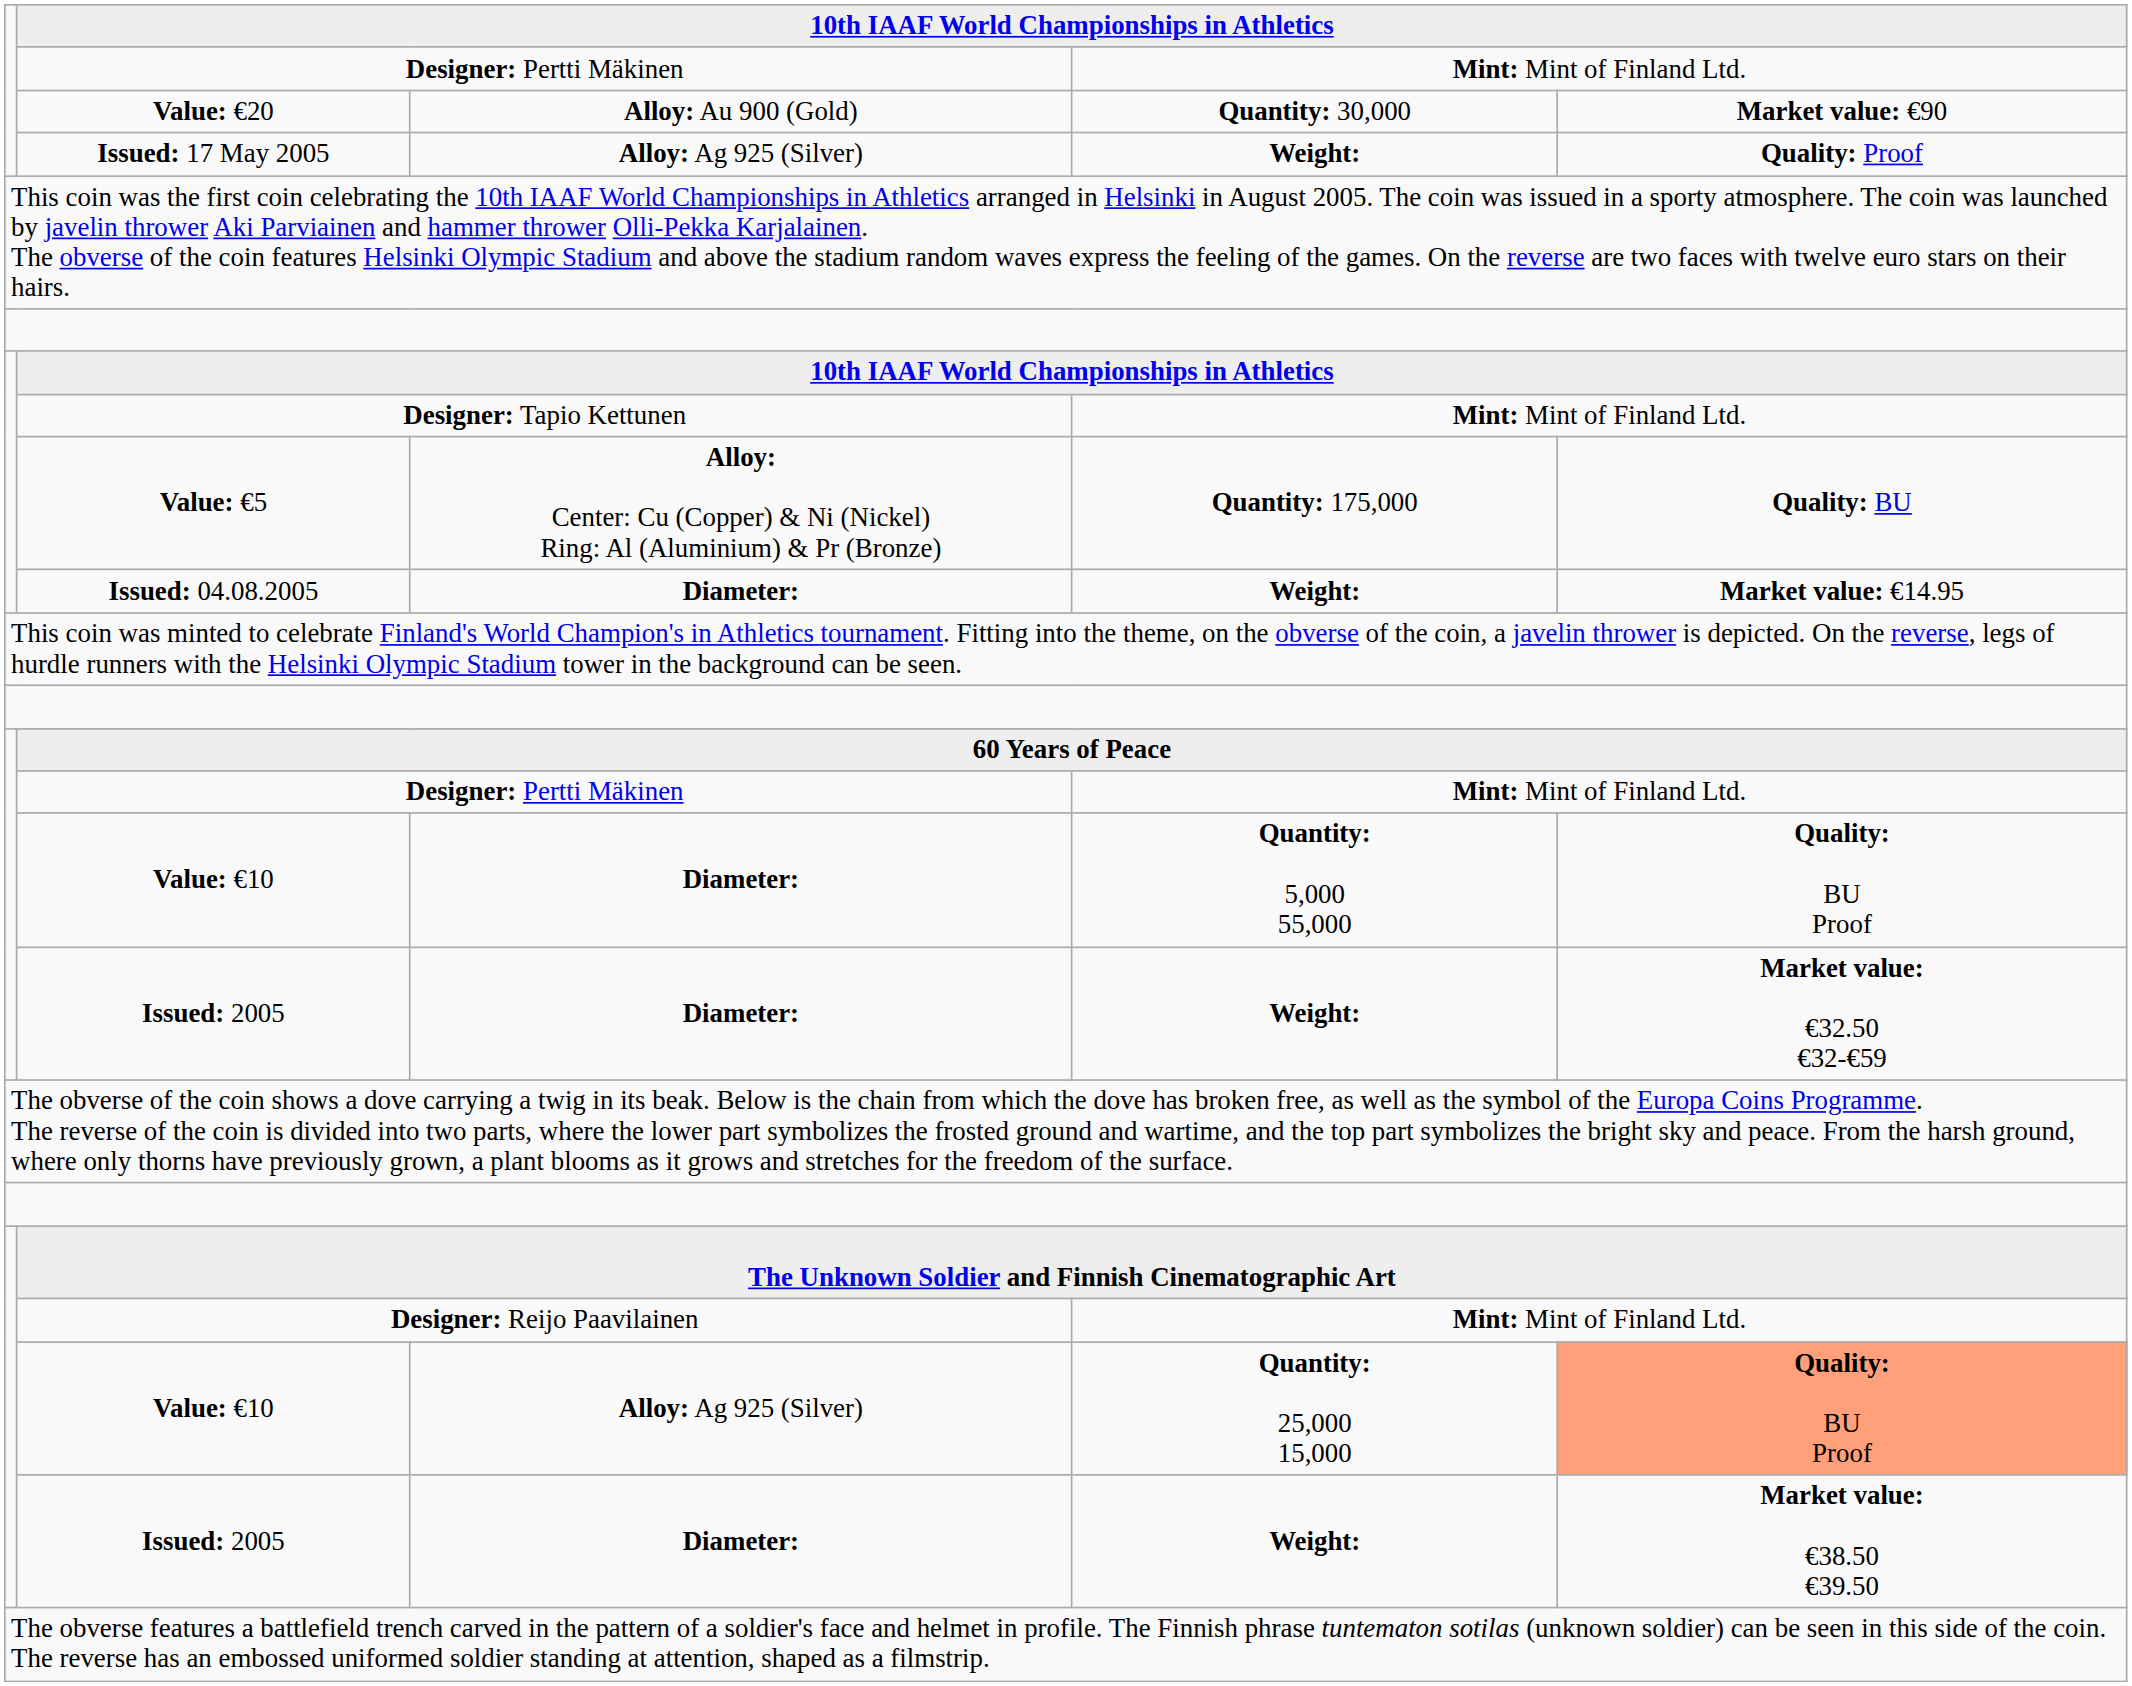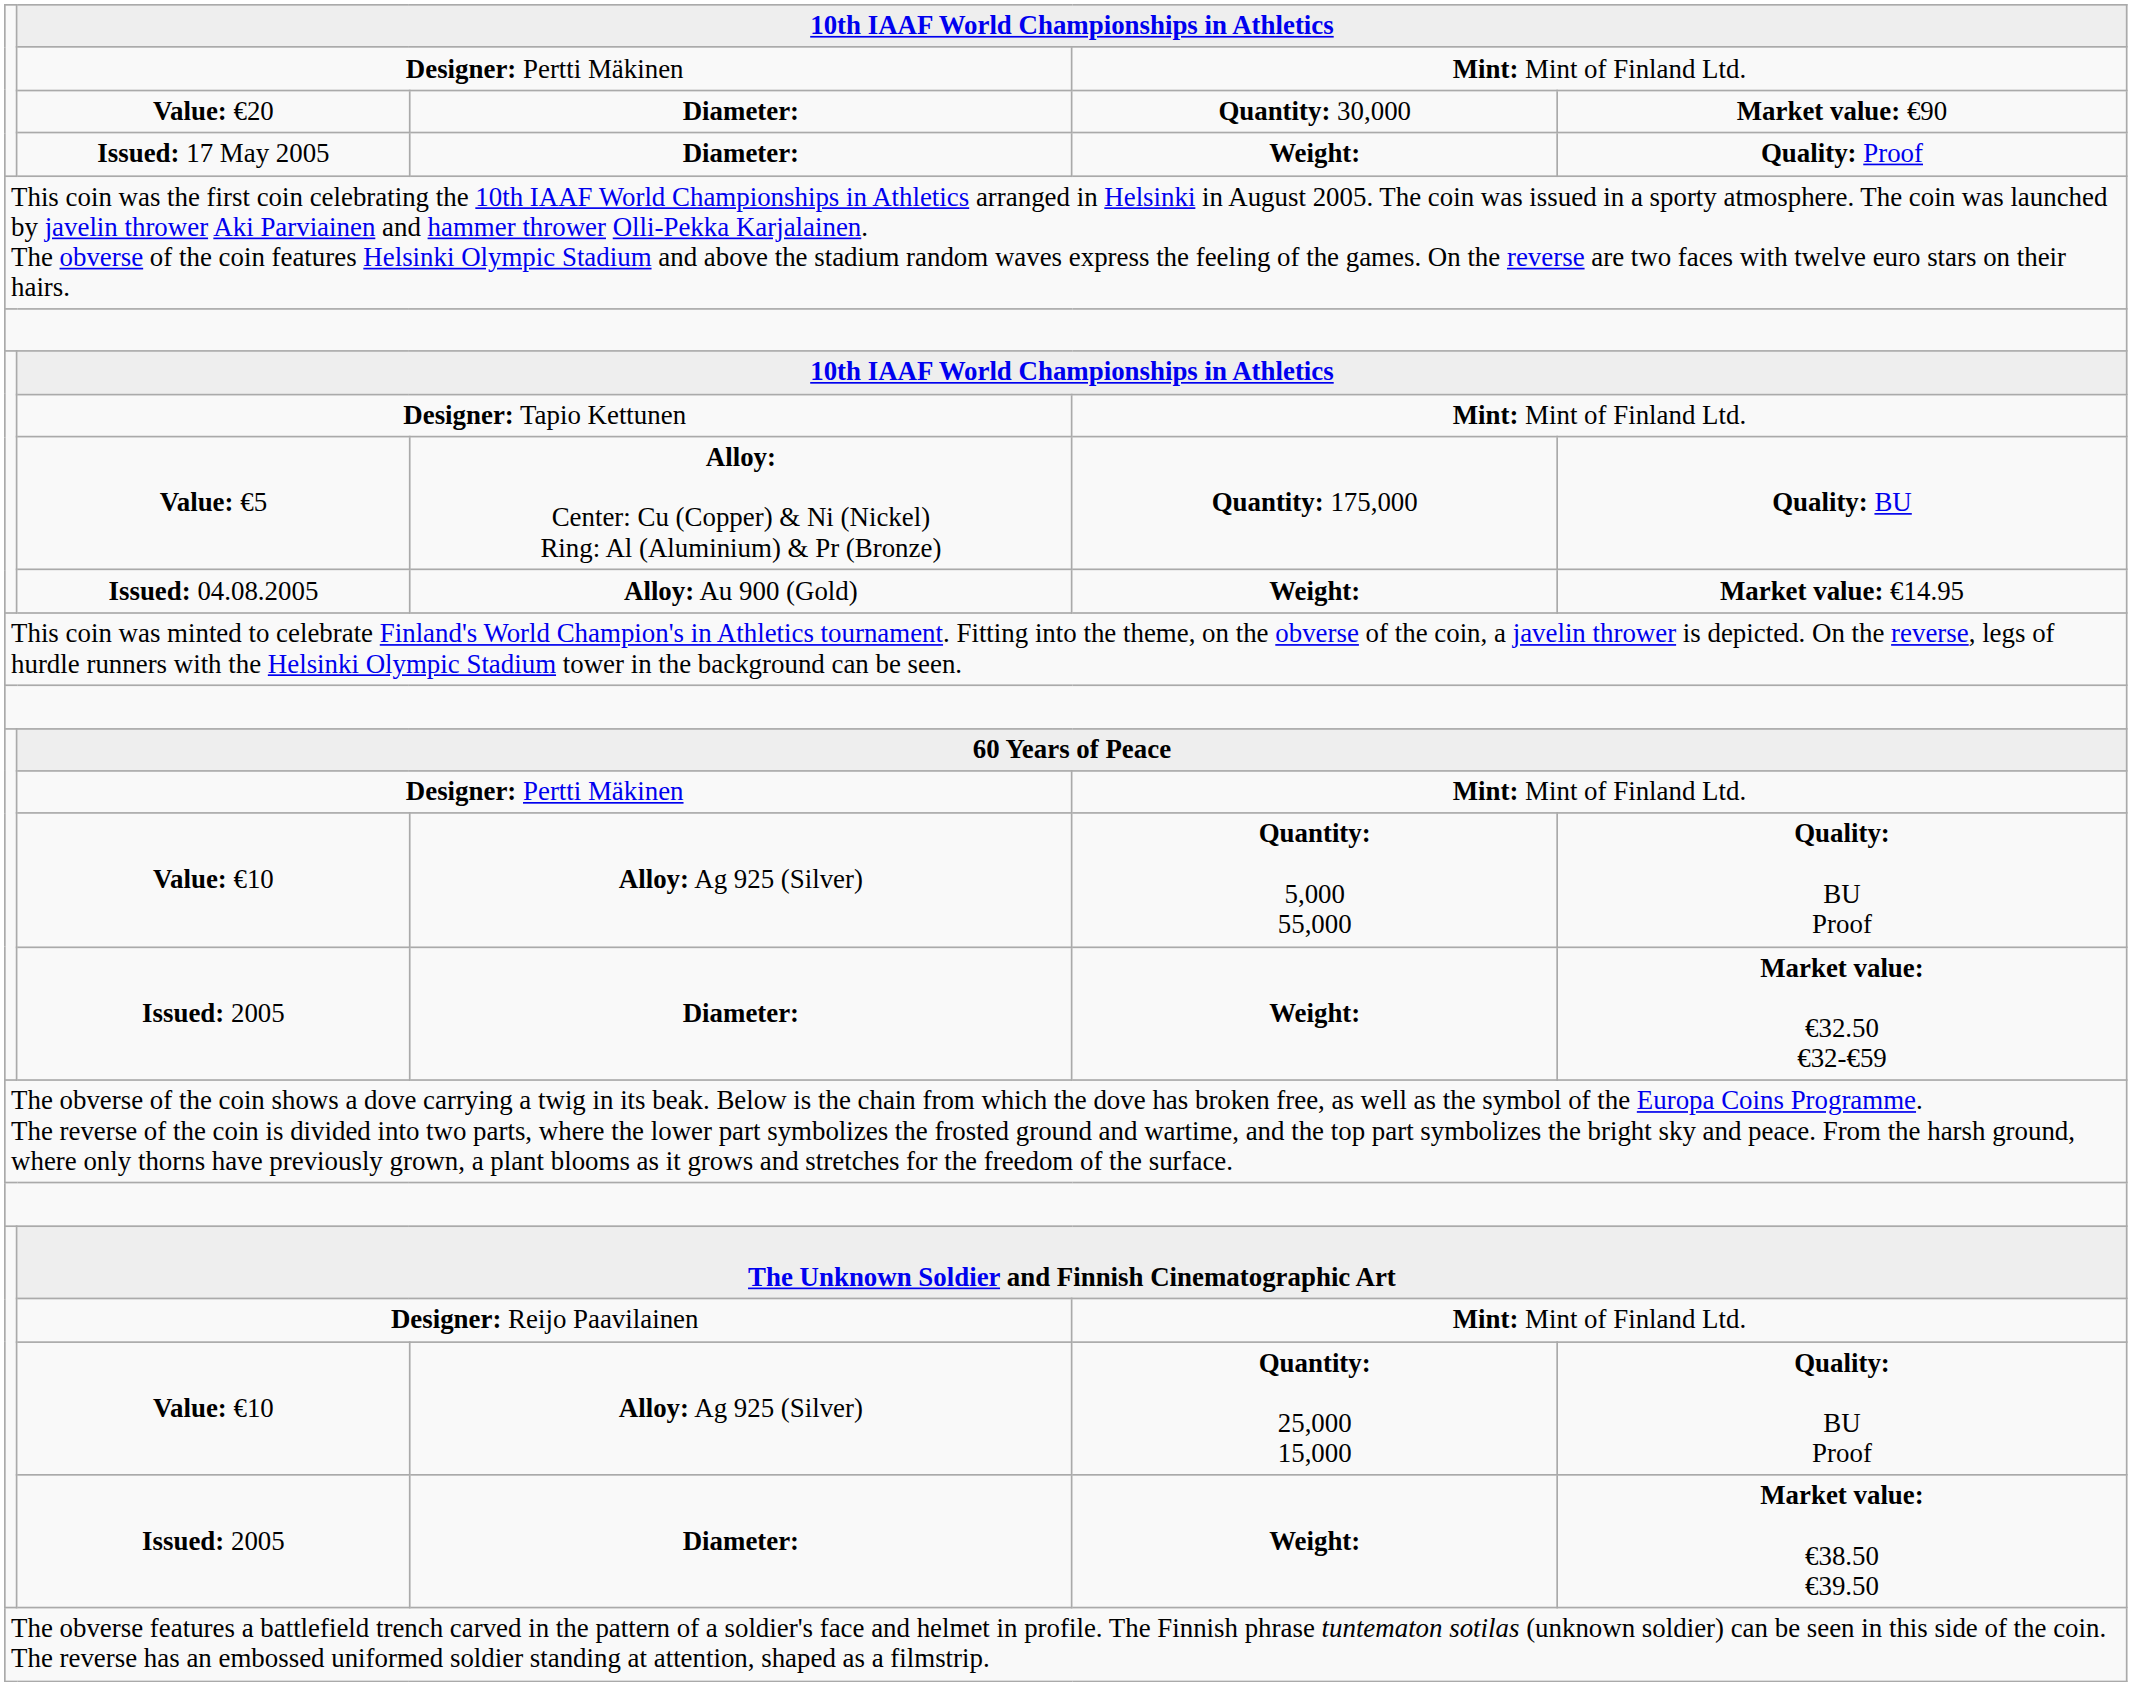(741, 111) Alloy: Au 900 (Gold) -> (741, 111) Diameter:
(741, 153) Alloy: Ag 925 (Silver) -> (741, 153) Diameter:
(741, 590) Diameter: -> (741, 590) Alloy: Au 900 (Gold)
(741, 879) Diameter: -> (741, 879) Alloy: Ag 925 (Silver)
(1842, 1407) lightsalmon background -> (1842, 1407) no background
